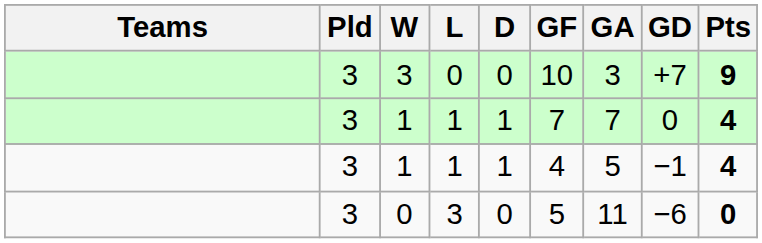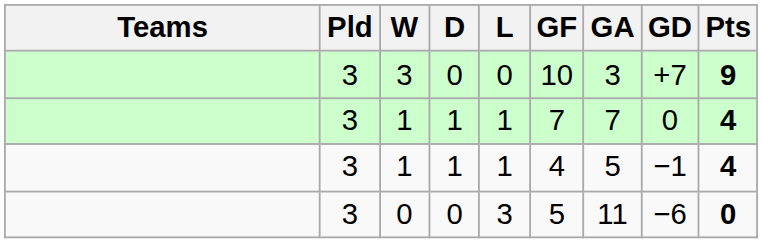columns swapped: (505, 27) <-> (455, 27)
